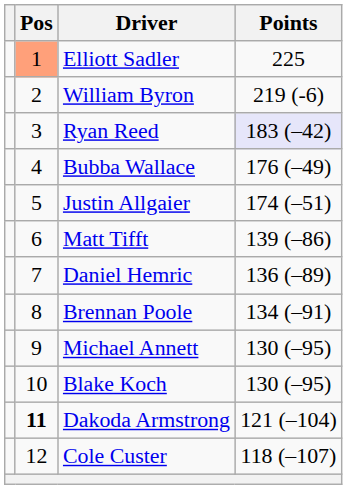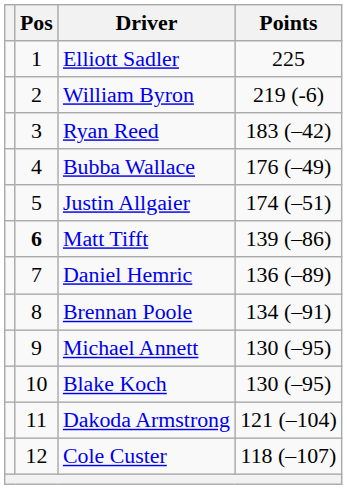(36, 58) lightsalmon background -> (36, 58) no background
(288, 131) lavender background -> (288, 131) no background
(36, 239) normal -> (36, 239) bold
(36, 419) bold -> (36, 419) normal
